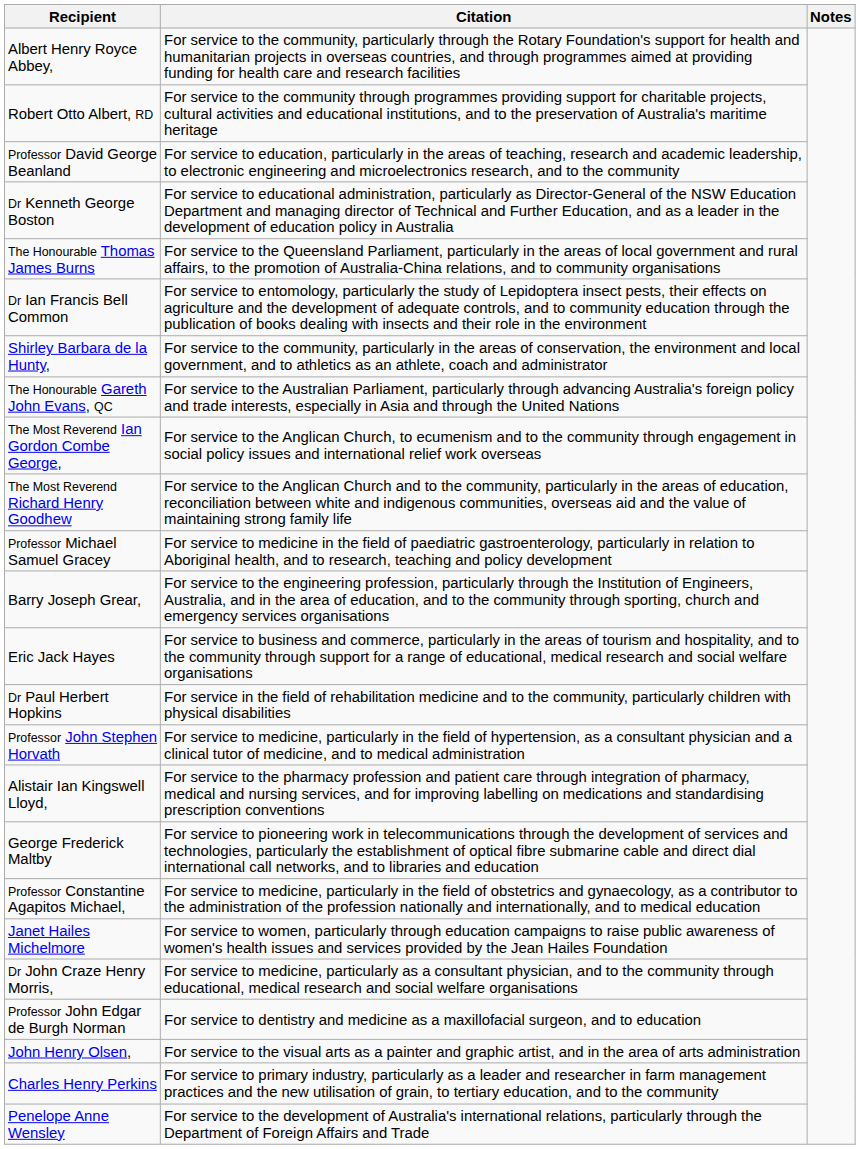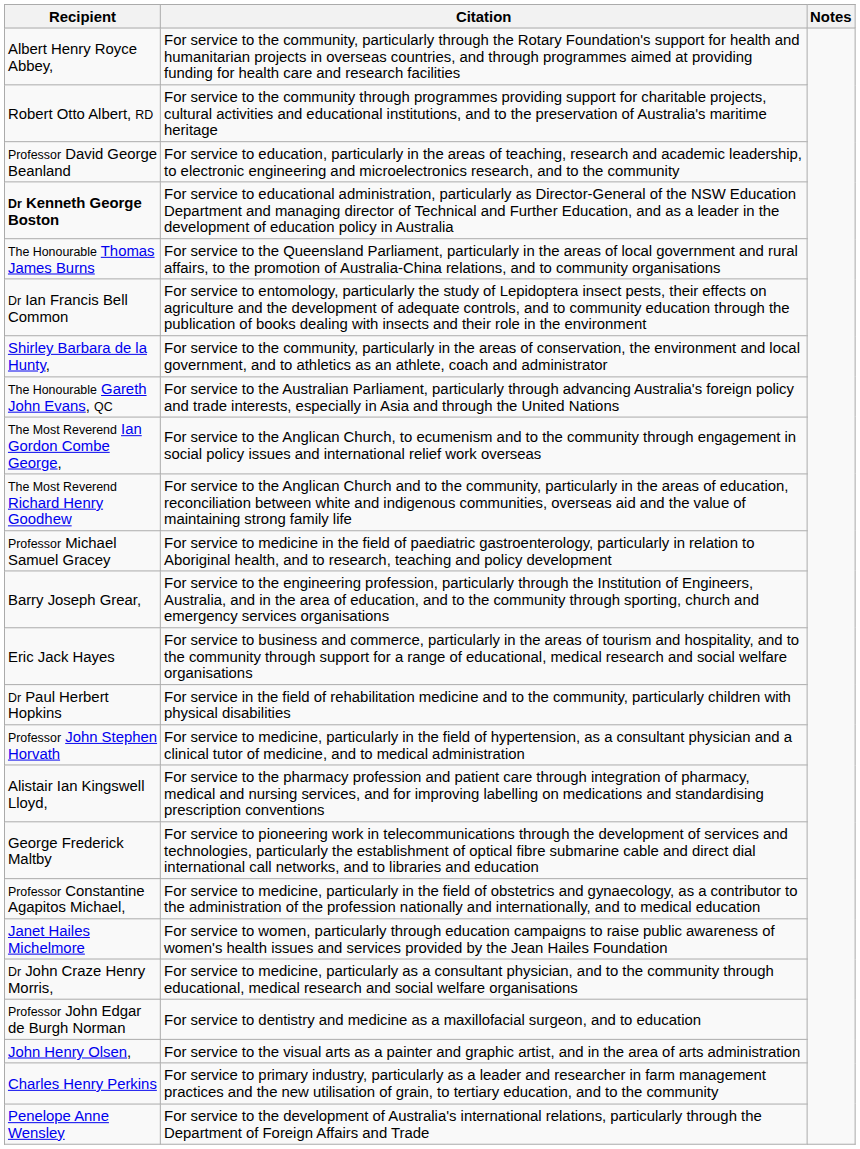(71, 211) normal -> (75, 211) bold
